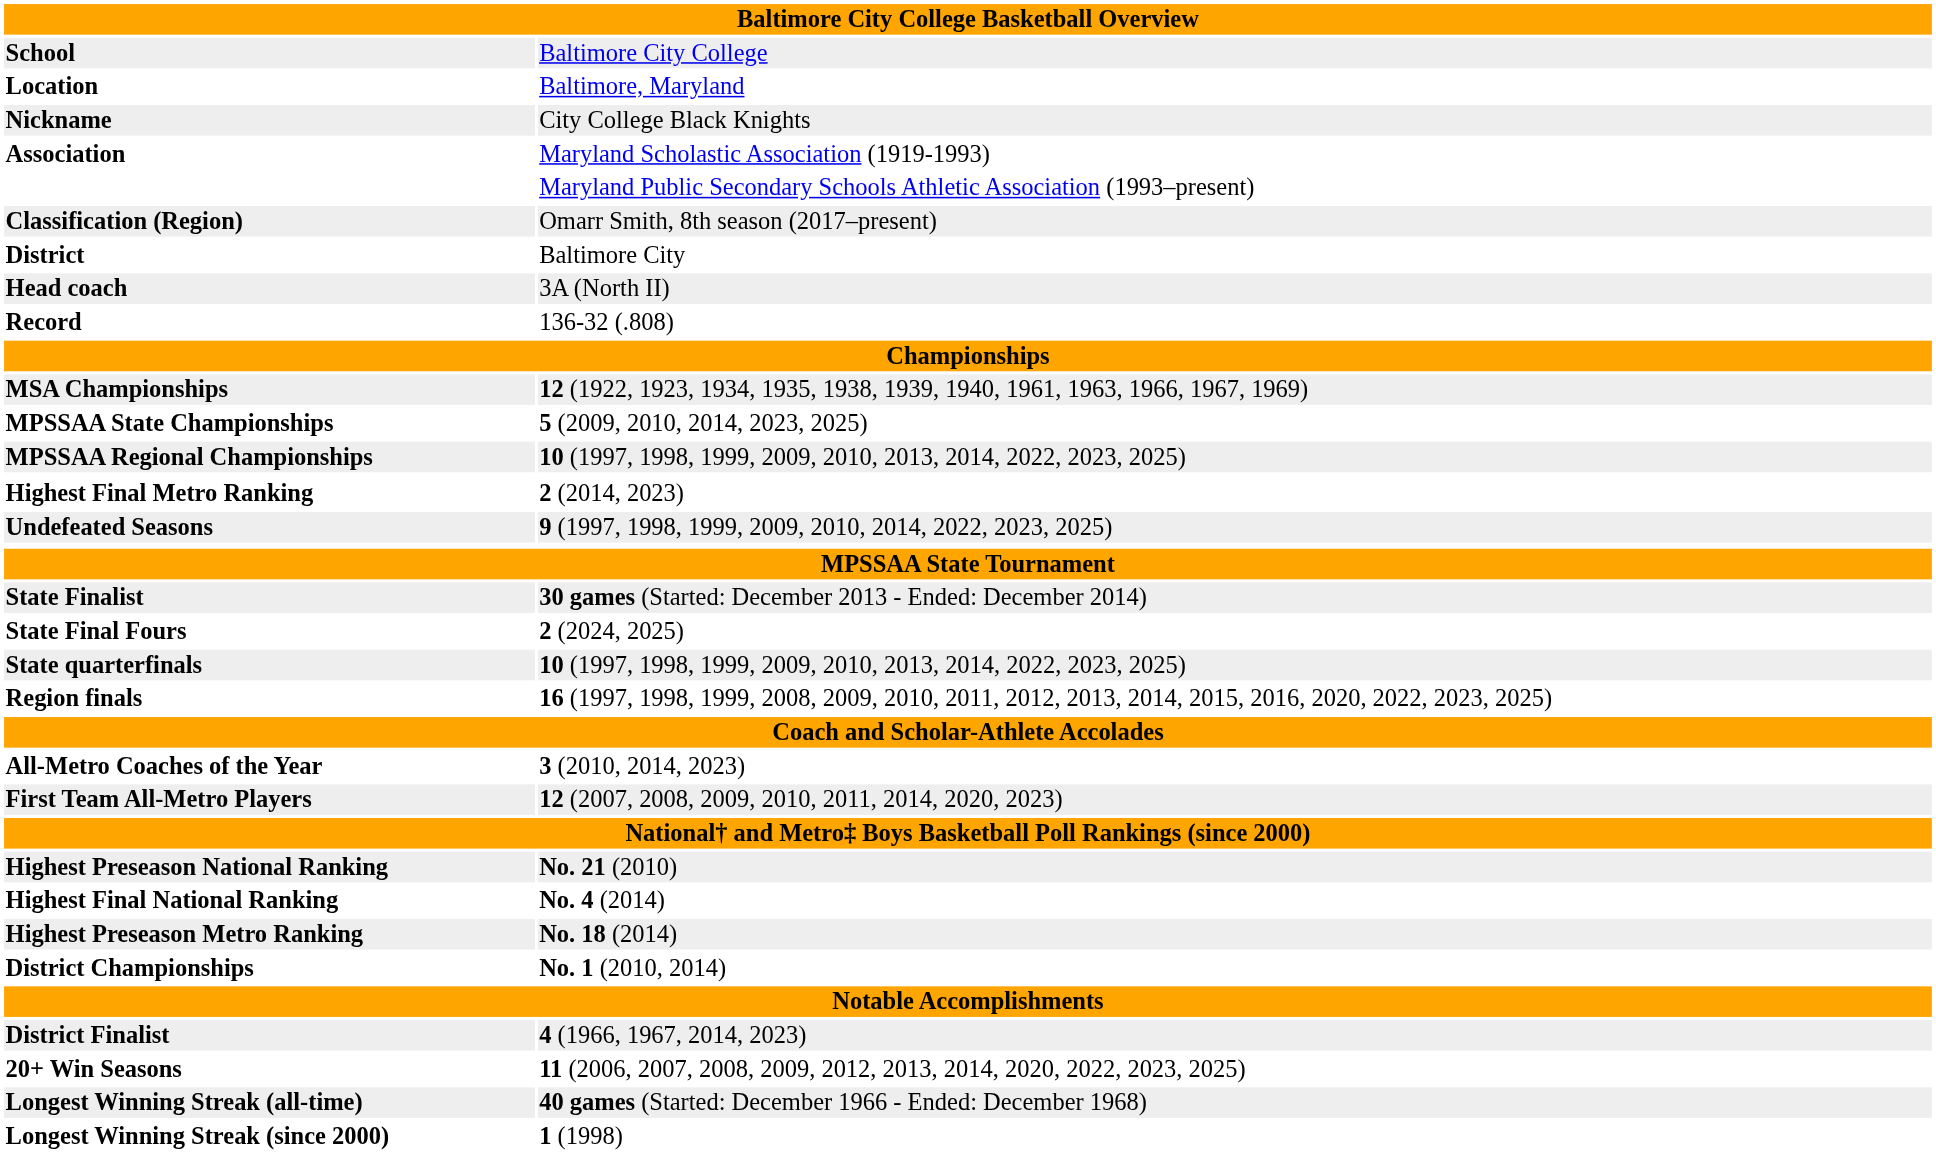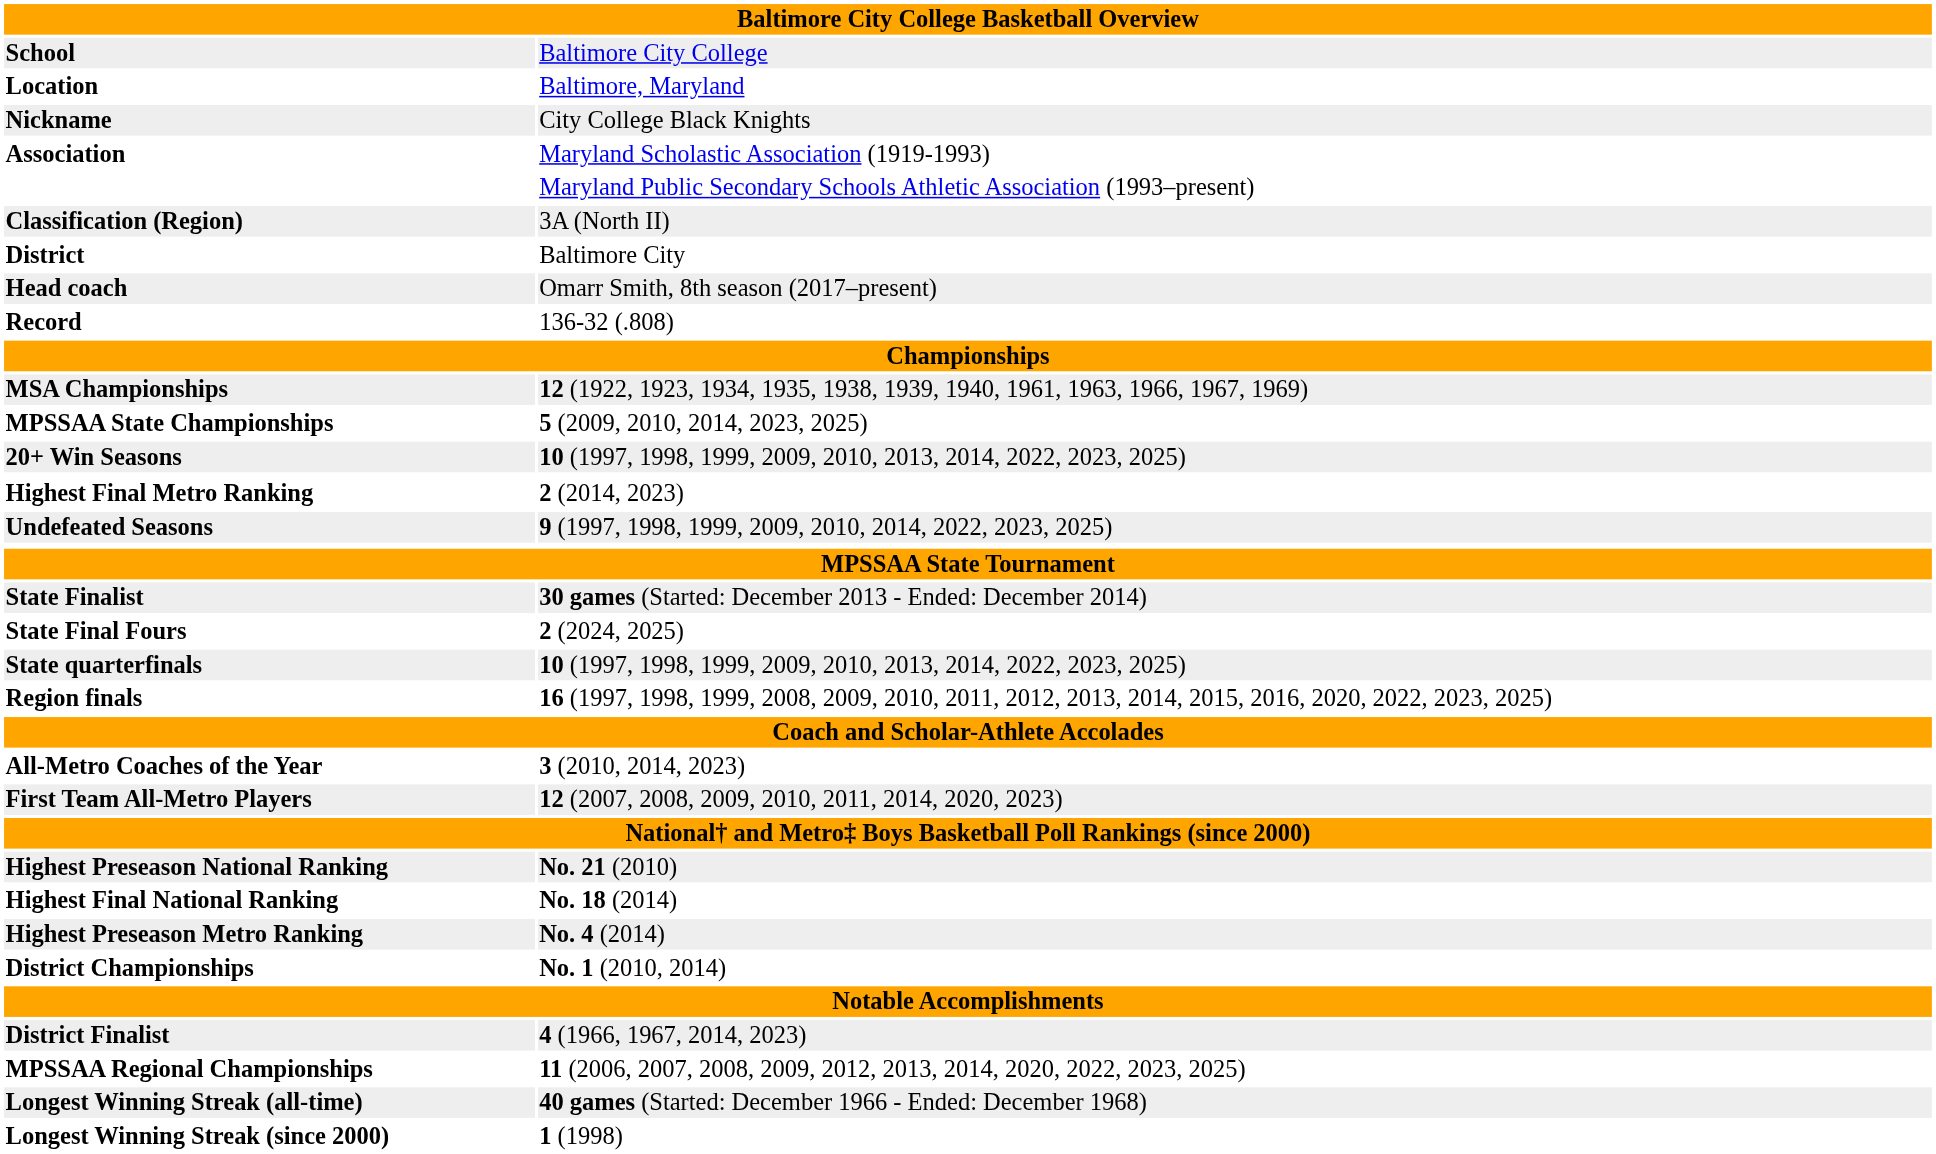(738, 221) Omarr Smith, 8th season (2017–present) -> (604, 221) 3A (North II)
(604, 288) 3A (North II) -> (738, 288) Omarr Smith, 8th season (2017–present)
(189, 456) MPSSAA Regional Championships -> (94, 456) 20+ Win Seasons
(602, 900) No. 4 (2014) -> (608, 900) No. 18 (2014)
(608, 934) No. 18 (2014) -> (602, 934) No. 4 (2014)
(94, 1068) 20+ Win Seasons -> (189, 1068) MPSSAA Regional Championships
